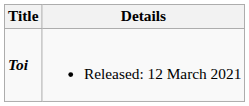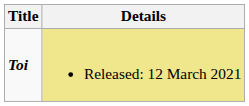(143, 74) no background -> (143, 74) khaki background
